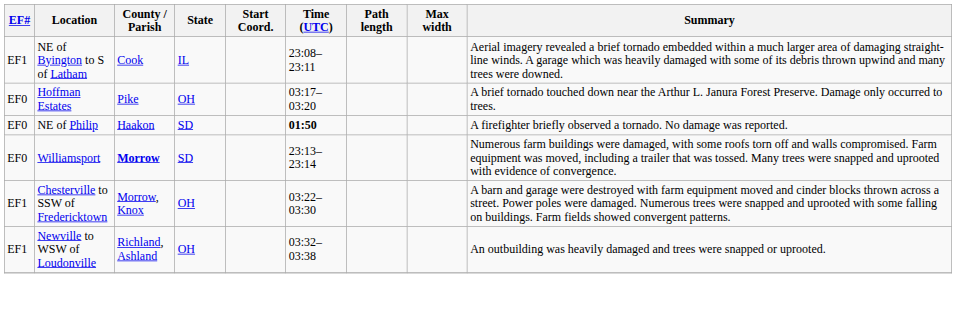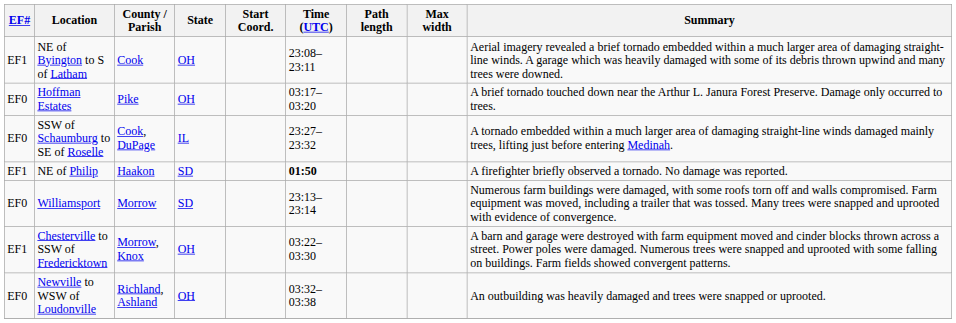(183, 60) IL -> (186, 60) OH
+ row: (74, 138)
(17, 125) EF0 -> (17, 171) EF1
(138, 157) bold -> (137, 203) normal
(17, 249) EF1 -> (17, 295) EF0
